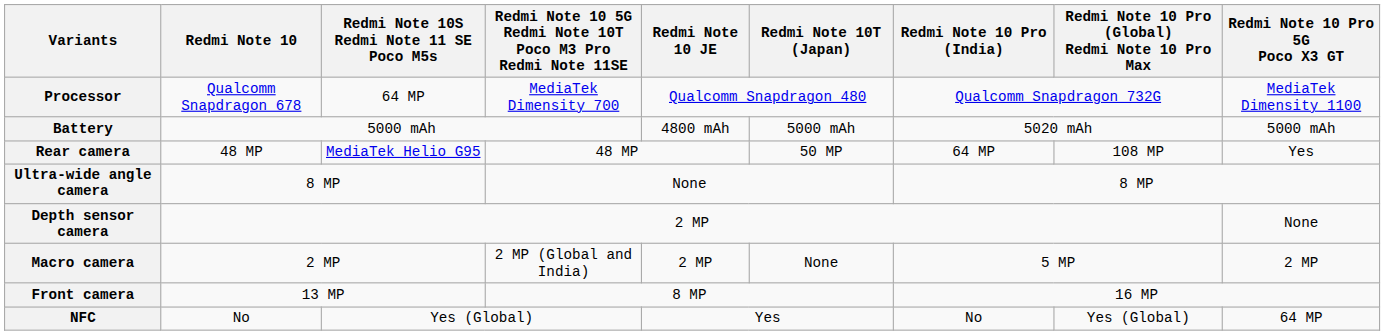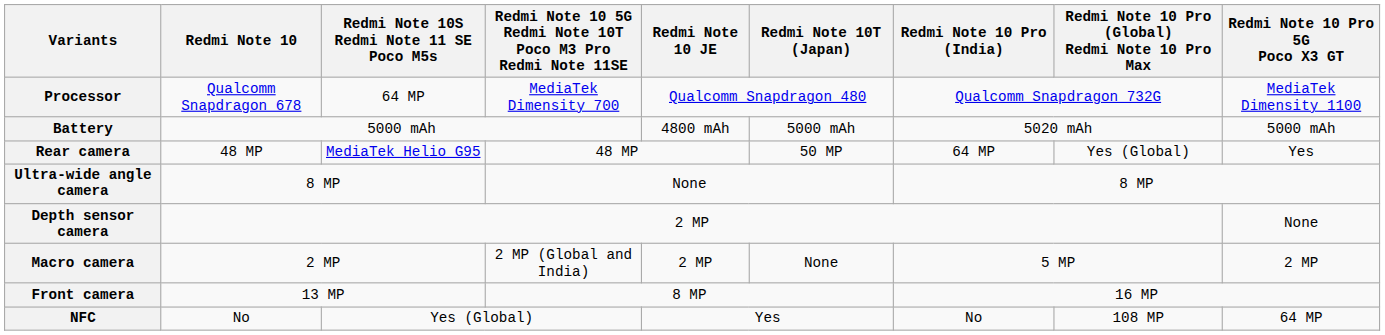(1138, 152) 108 MP -> (1138, 152) Yes (Global)
(1138, 318) Yes (Global) -> (1138, 318) 108 MP
